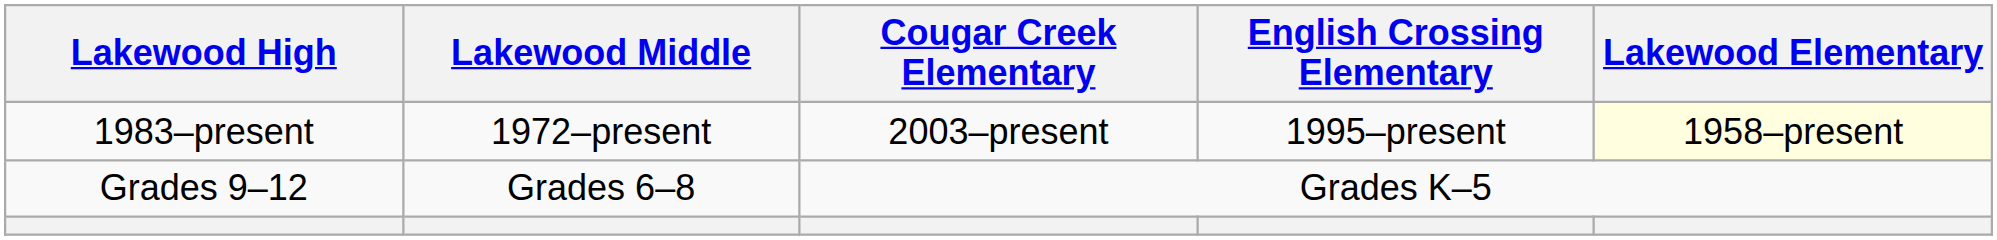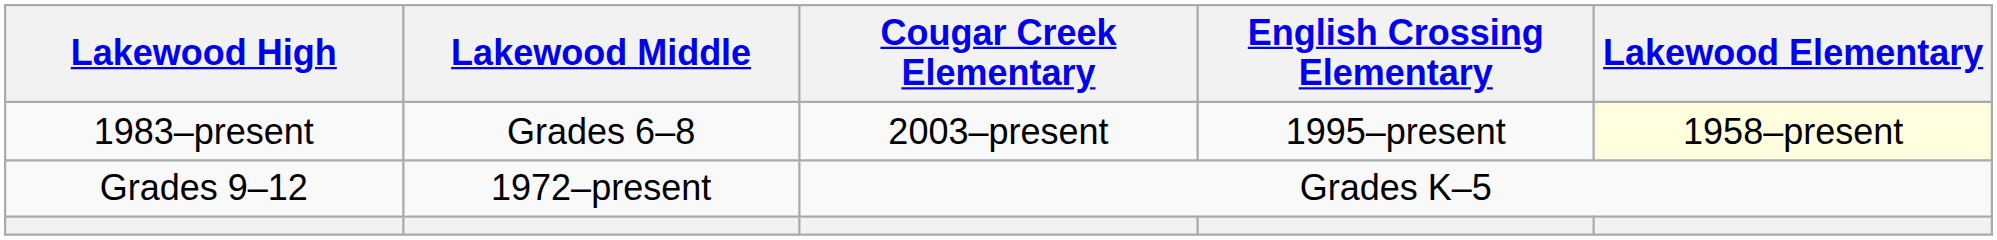(601, 130) 1972–present -> (601, 130) Grades 6–8
(601, 187) Grades 6–8 -> (601, 187) 1972–present
